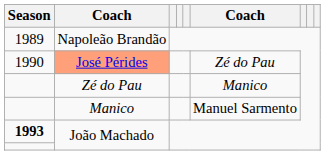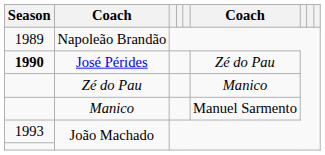(29, 62) normal -> (29, 62) bold
(112, 62) lightsalmon background -> (112, 62) no background
(29, 131) bold -> (29, 131) normal
